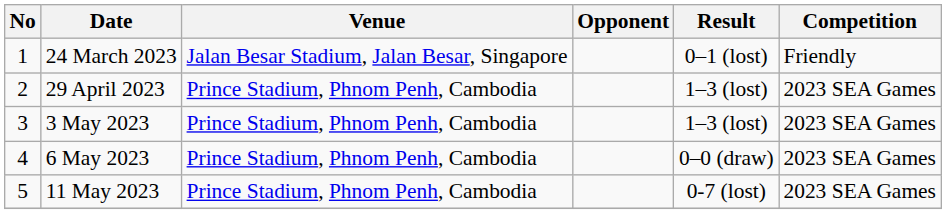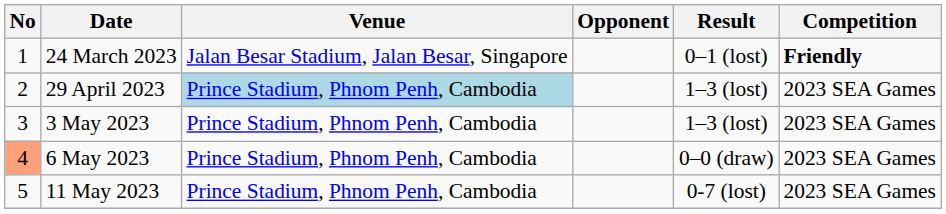(820, 55) normal -> (823, 55) bold
(362, 89) no background -> (362, 89) lightblue background
(23, 157) no background -> (23, 157) lightsalmon background
